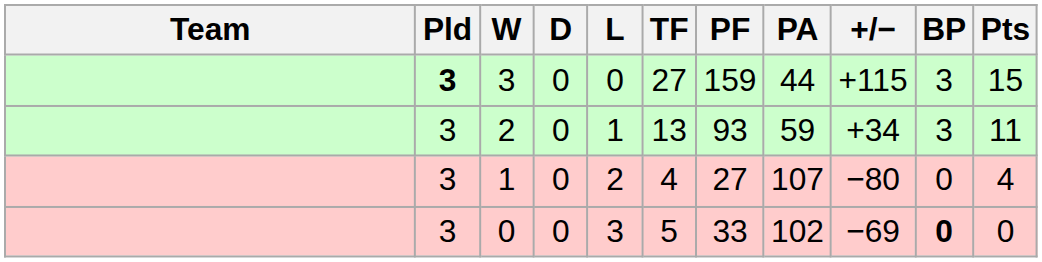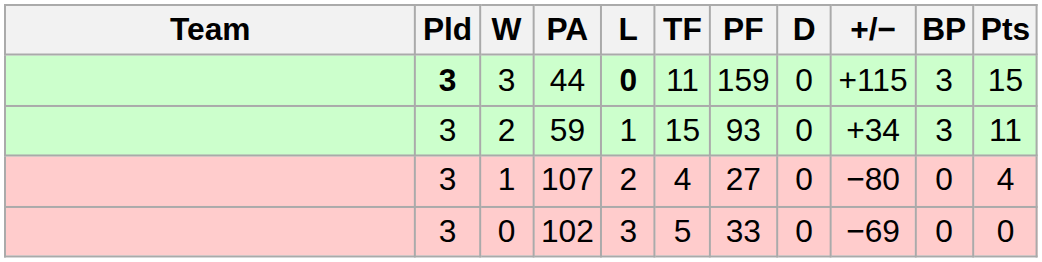columns swapped: (561, 29) <-> (798, 29)
(615, 79) normal -> (628, 79) bold
(669, 79) 27 -> (682, 79) 11
(669, 130) 13 -> (682, 130) 15
(944, 230) bold -> (944, 230) normal
